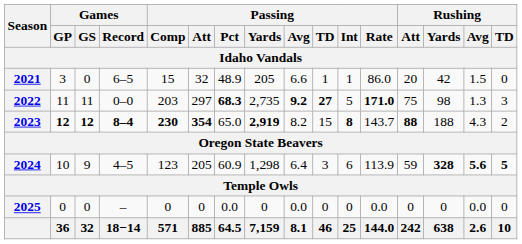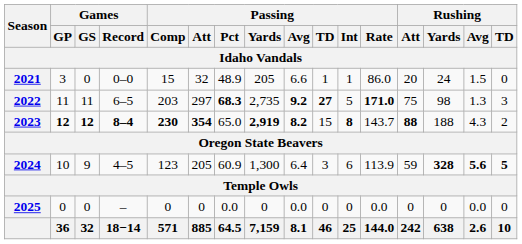(123, 79) 6–5 -> (123, 79) 0–0
(444, 79) 42 -> (444, 79) 24
(123, 100) 0–0 -> (123, 100) 6–5
(299, 121) normal -> (299, 121) bold
(264, 164) 1,298 -> (264, 164) 1,300
